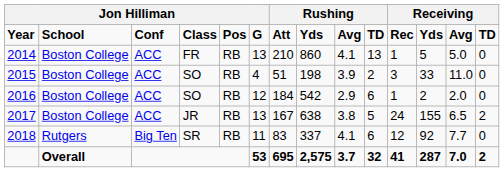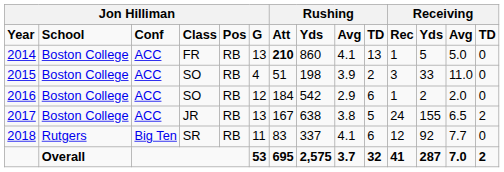(283, 55) normal -> (283, 55) bold
